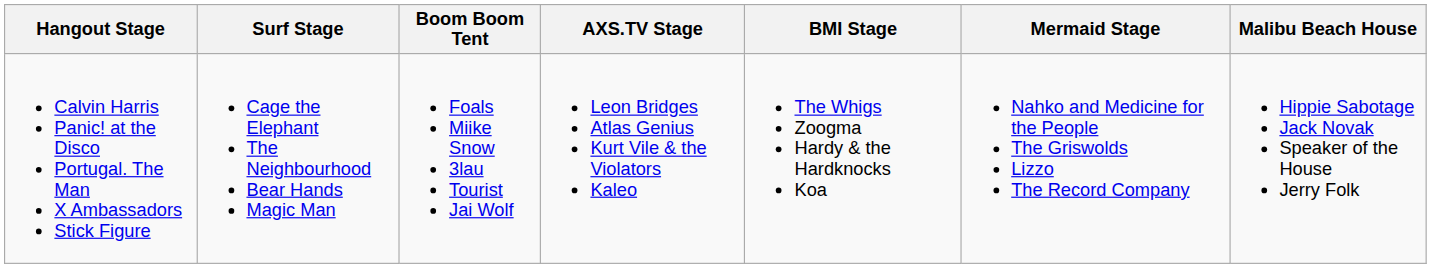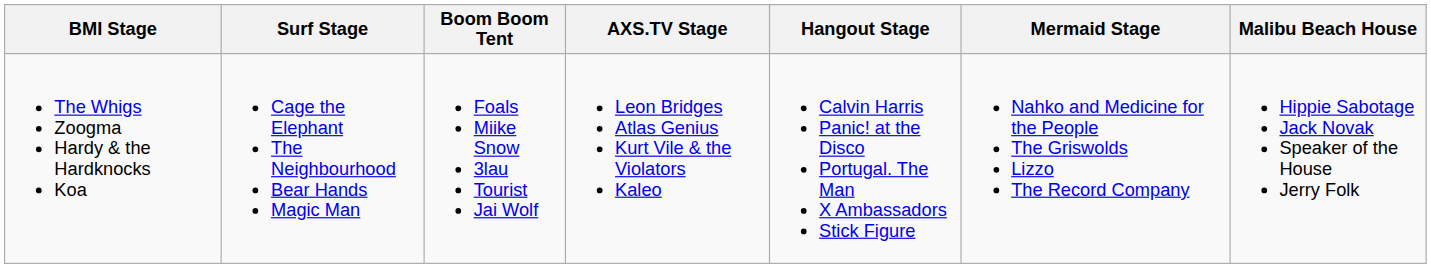columns swapped: (101, 29) <-> (853, 29)
